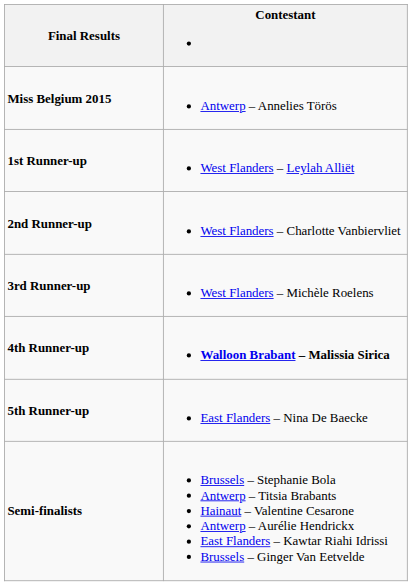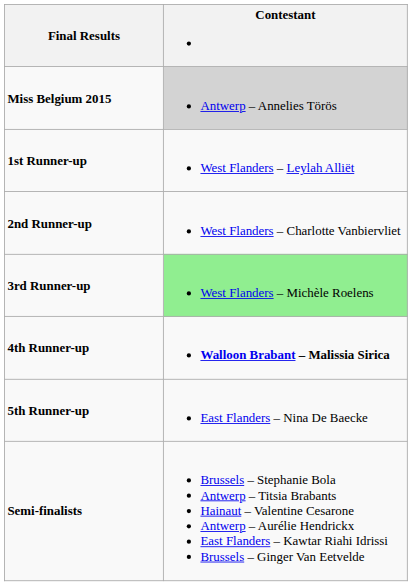(285, 106) no background -> (285, 106) lightgrey background
(285, 293) no background -> (285, 293) lightgreen background
